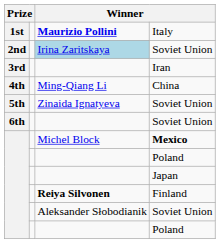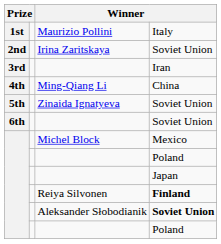(77, 31) bold -> (75, 31) normal
(74, 49) lightblue background -> (74, 49) no background
(170, 139) bold -> (170, 139) normal
(74, 193) bold -> (72, 193) normal
(170, 193) normal -> (171, 193) bold
(182, 211) normal -> (183, 211) bold
